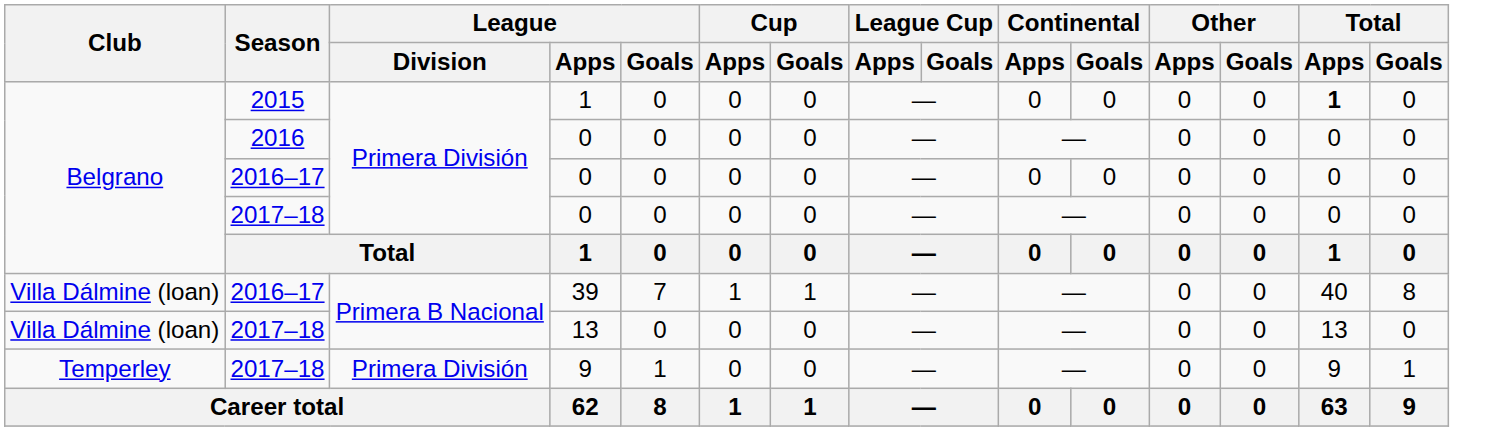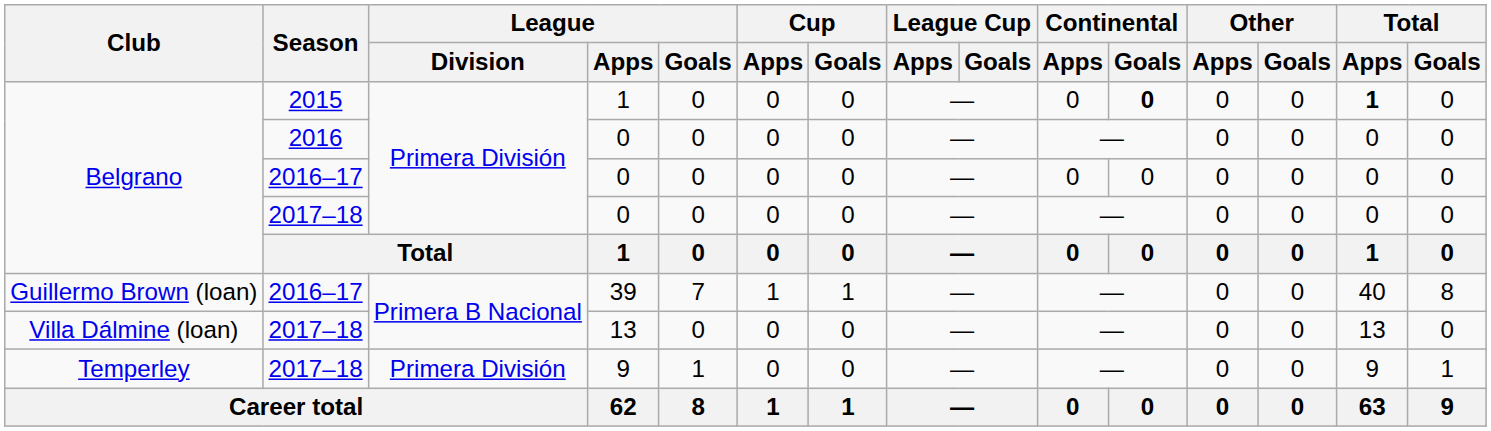(1110, 100) normal -> (1148, 100) bold
(115, 291) Villa Dálmine (loan) -> (134, 291) Guillermo Brown (loan)
